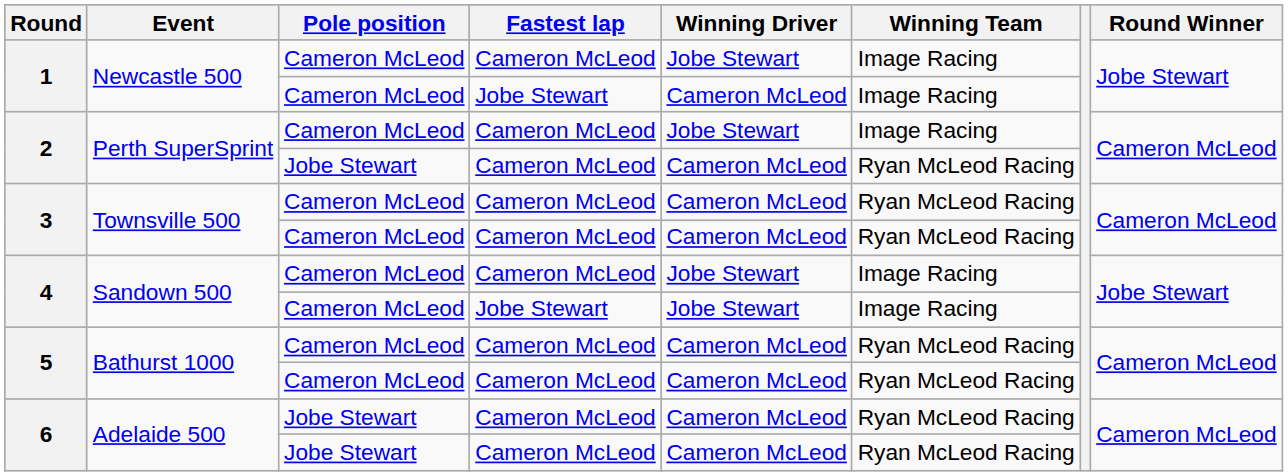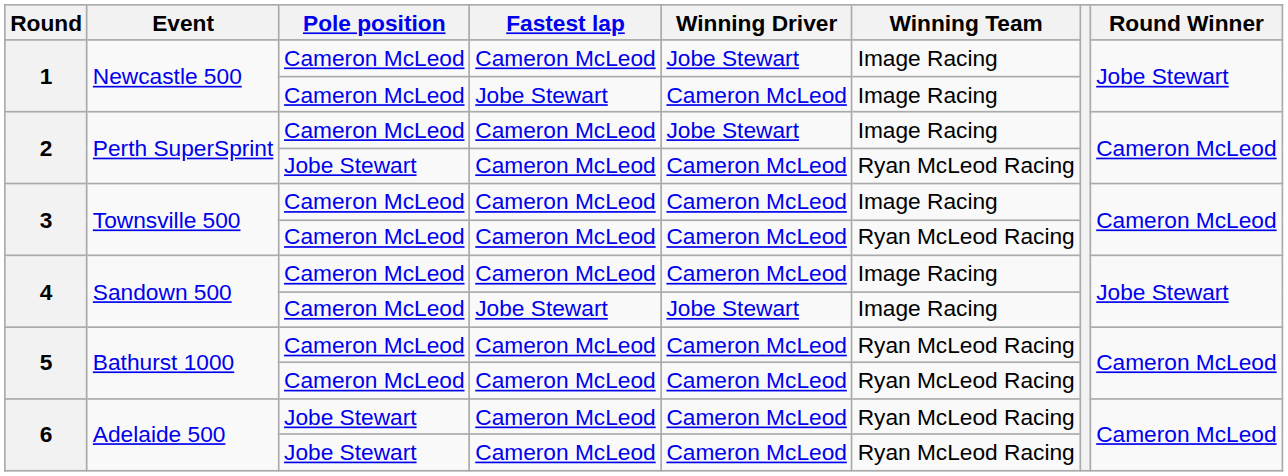(966, 201) Ryan McLeod Racing -> (928, 201) Image Racing
(733, 273) Jobe Stewart -> (757, 273) Cameron McLeod
